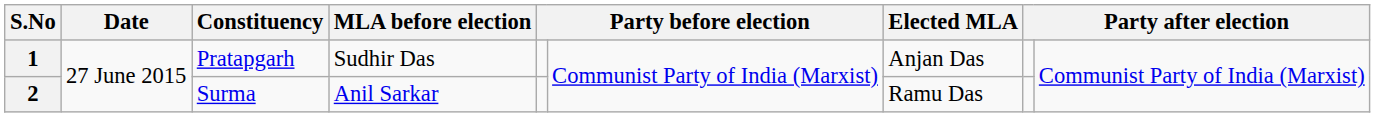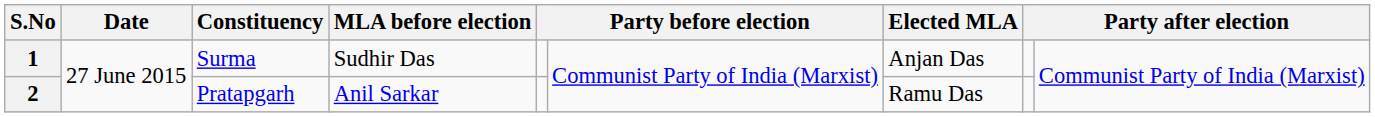(246, 58) Pratapgarh -> (226, 58) Surma
(226, 93) Surma -> (246, 93) Pratapgarh
